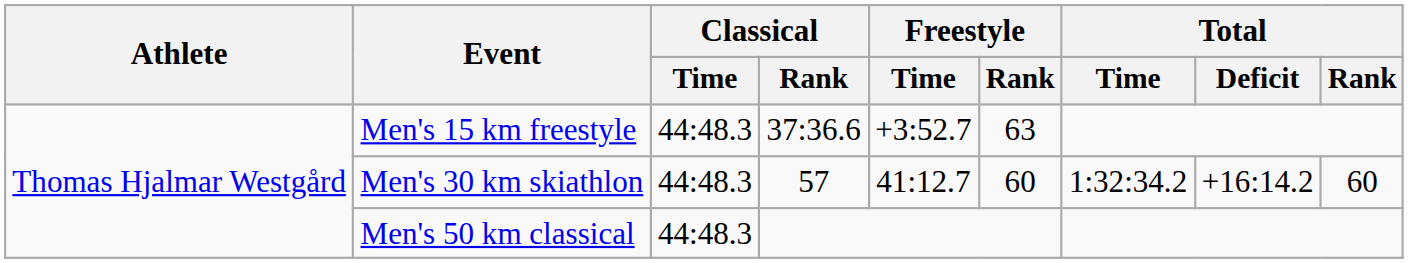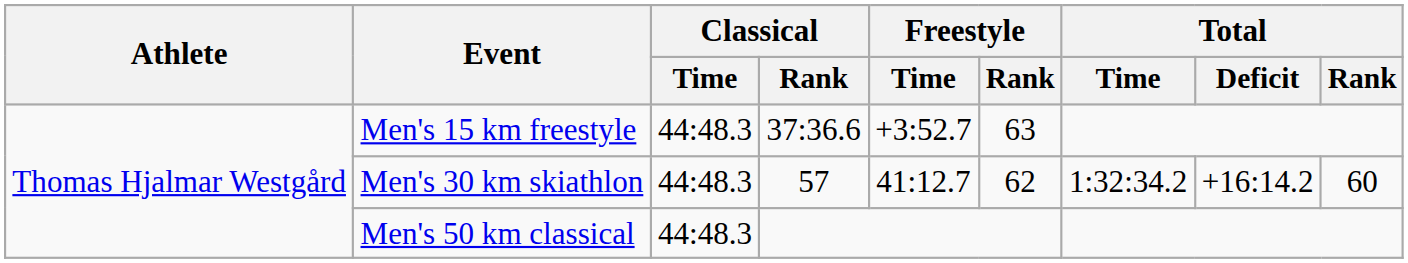(1020, 181) 60 -> (1020, 181) 62
